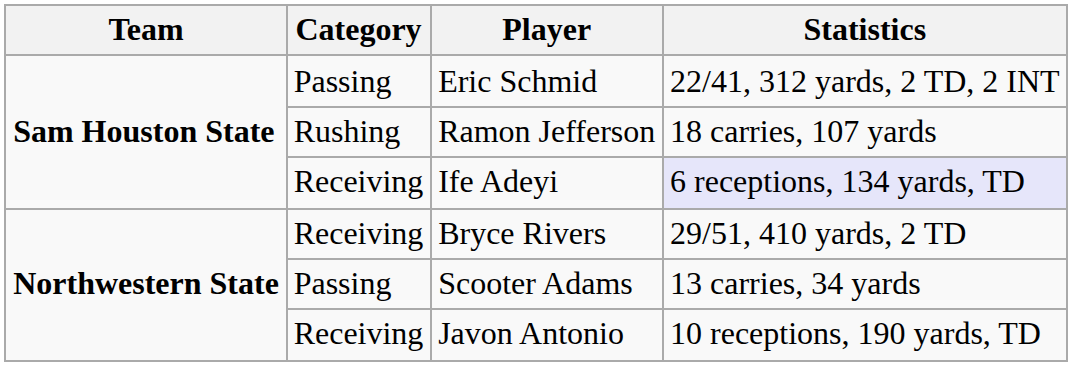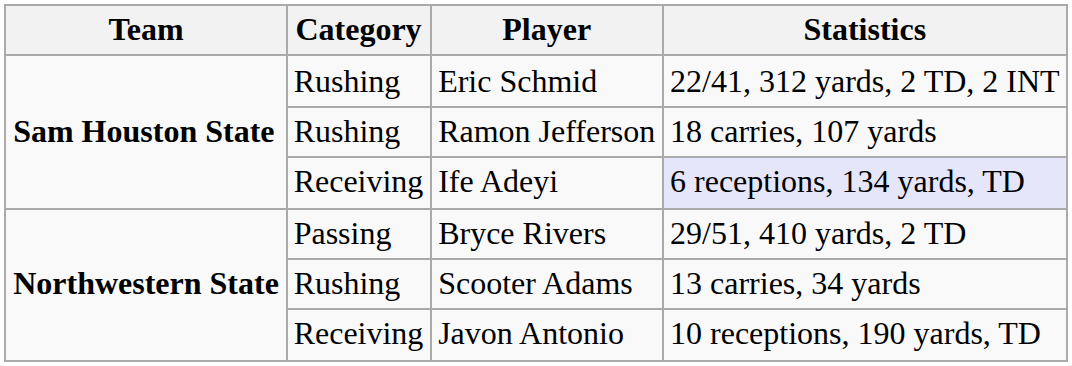(343, 80) Passing -> (347, 80) Rushing
(358, 232) Receiving -> (343, 232) Passing
(343, 283) Passing -> (347, 283) Rushing
